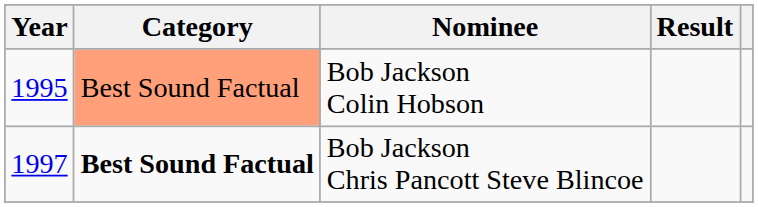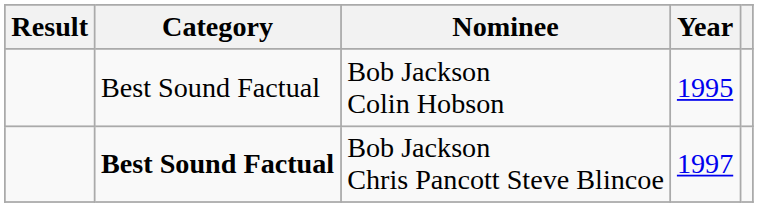columns swapped: (40, 26) <-> (695, 26)
(190, 87) lightsalmon background -> (211, 87) no background
